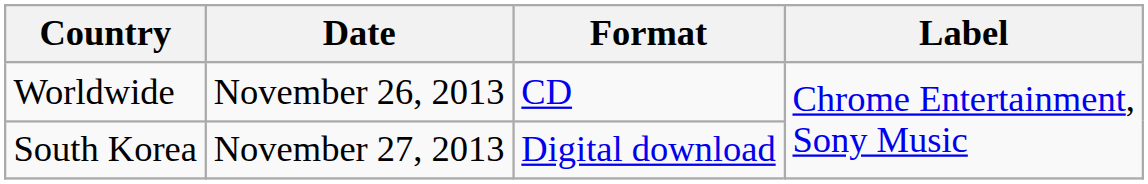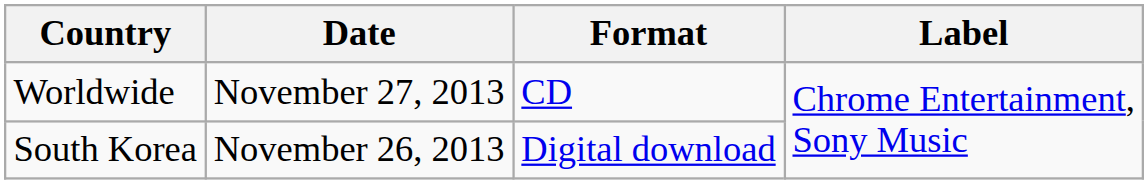(359, 91) November 26, 2013 -> (359, 91) November 27, 2013
(359, 149) November 27, 2013 -> (359, 149) November 26, 2013
